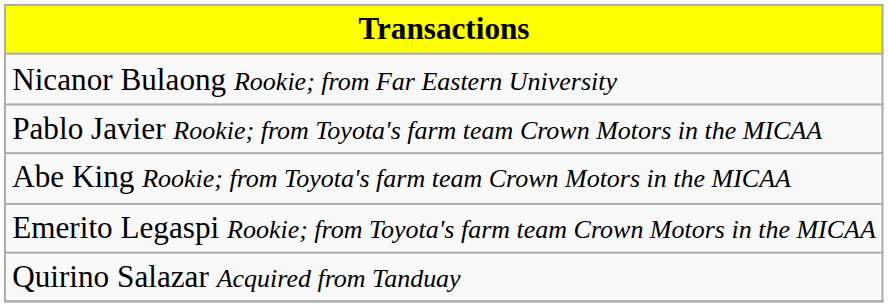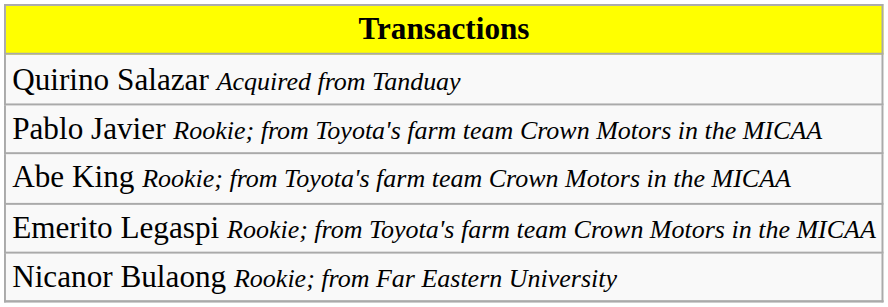(315, 78) Nicanor Bulaong Rookie; from Far Eastern University -> (236, 78) Quirino Salazar Acquired from Tanduay
(236, 276) Quirino Salazar Acquired from Tanduay -> (315, 276) Nicanor Bulaong Rookie; from Far Eastern University
